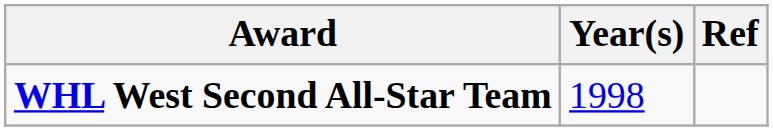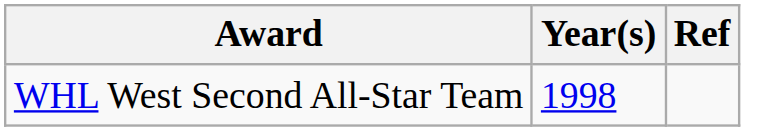(283, 94) bold -> (269, 94) normal
